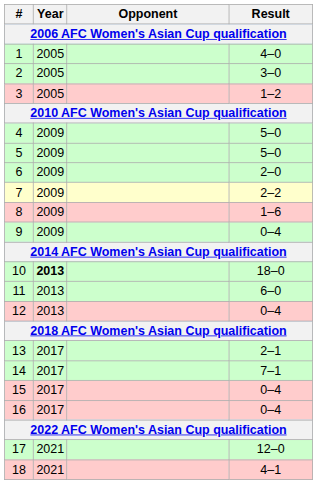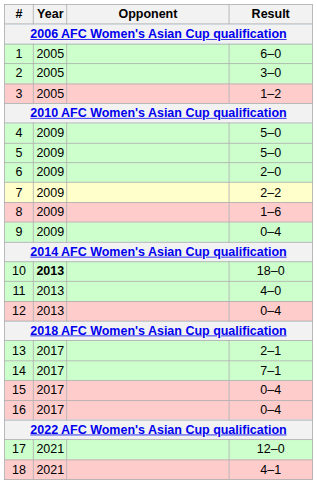(271, 53) 4–0 -> (271, 53) 6–0
(271, 291) 6–0 -> (271, 291) 4–0
